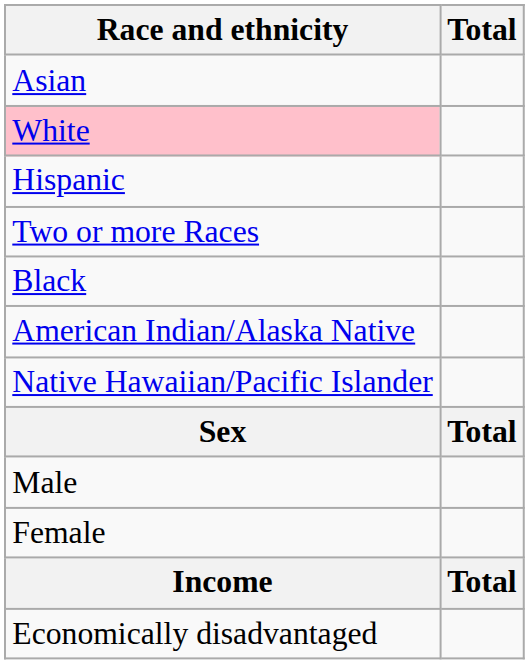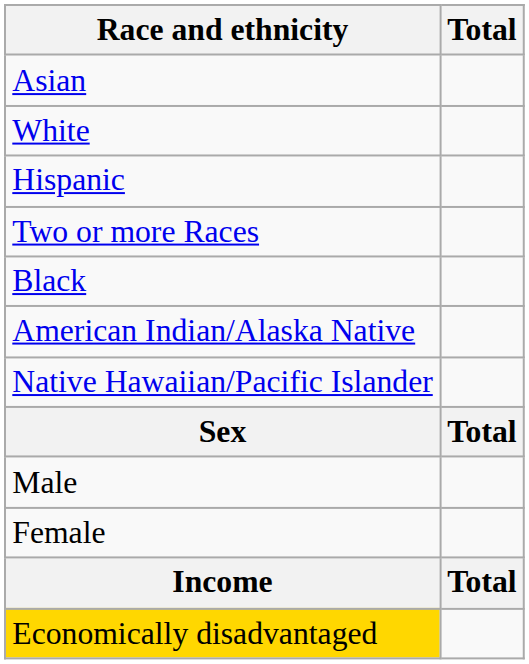(51, 130) pink background -> (51, 130) no background
(195, 632) no background -> (195, 632) gold background
